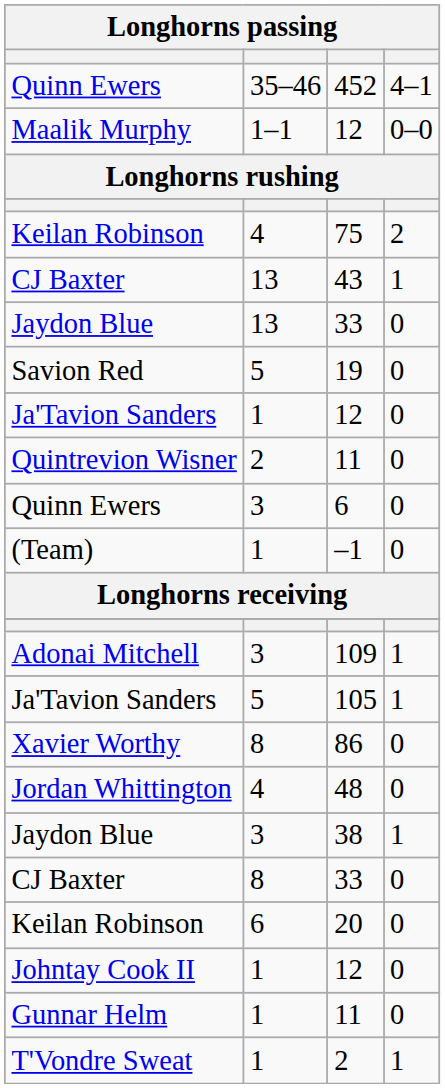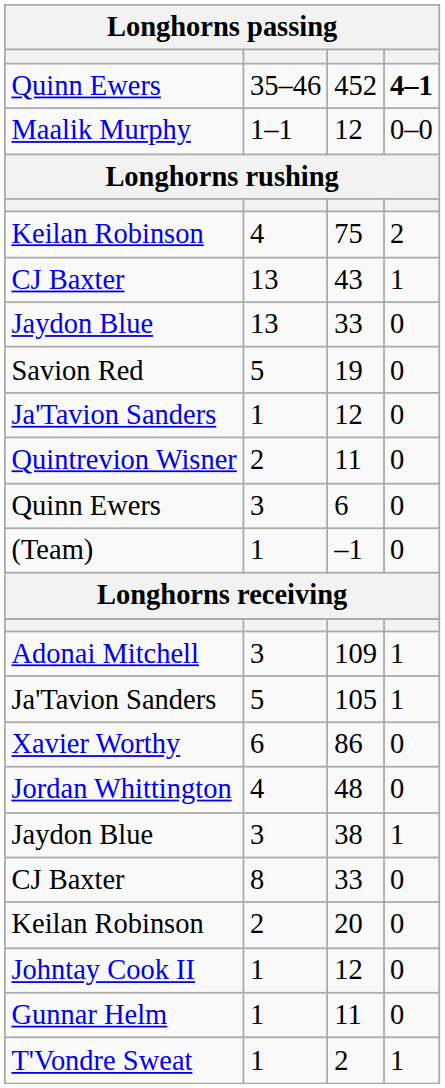(411, 85) normal -> (411, 85) bold
(257, 743) 8 -> (257, 743) 6
(257, 924) 6 -> (257, 924) 2
